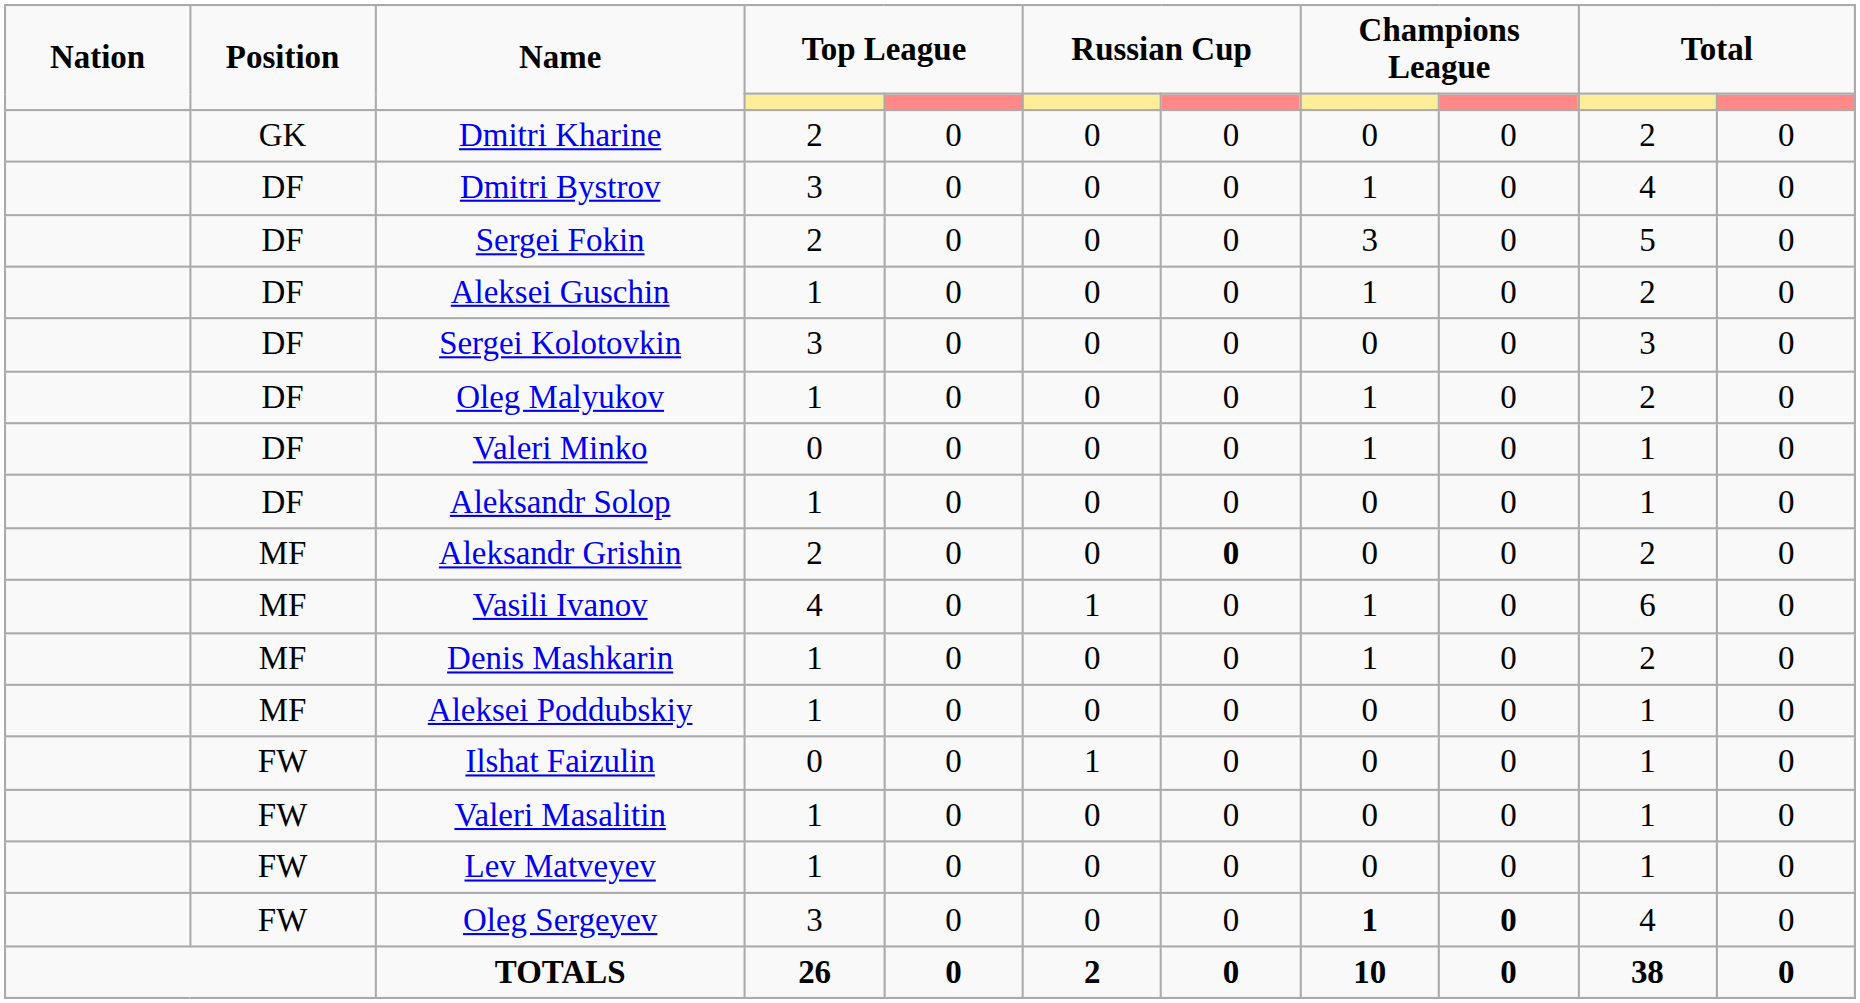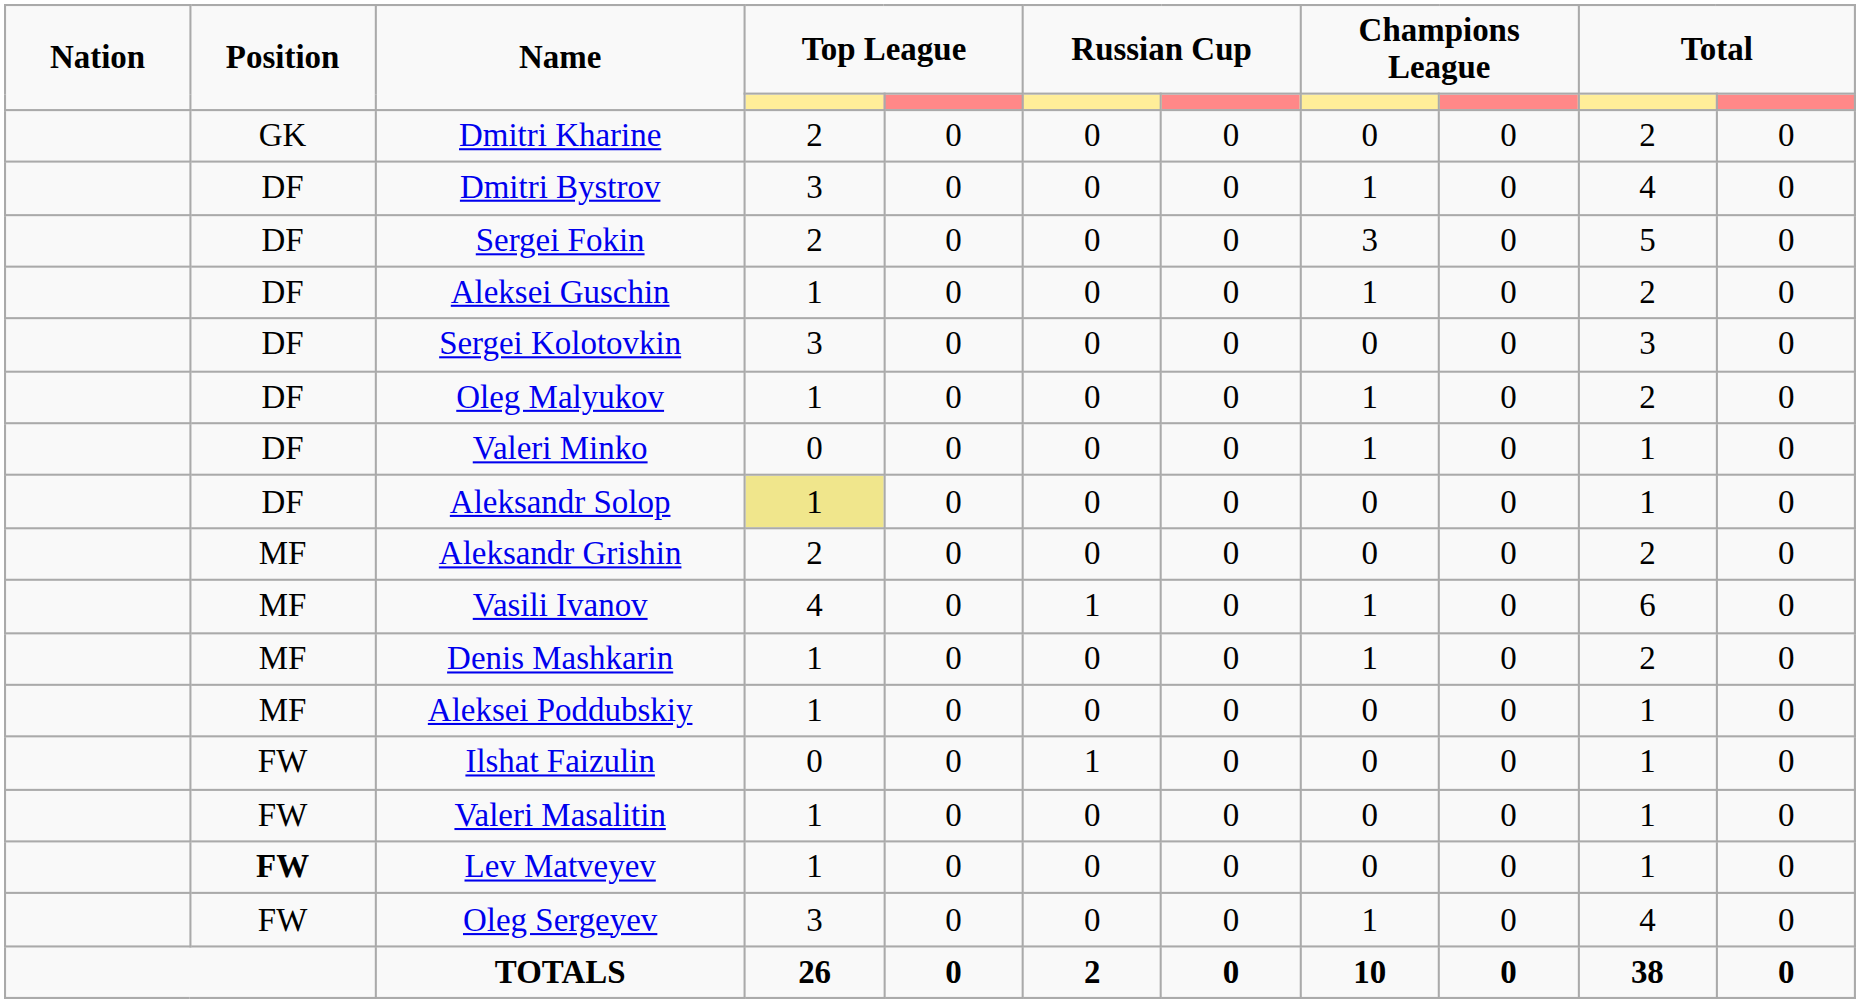(815, 501) no background -> (815, 501) khaki background
(1231, 553) bold -> (1231, 553) normal
(283, 866) normal -> (283, 866) bold
(1370, 919) bold -> (1370, 919) normal
(1509, 919) bold -> (1509, 919) normal
